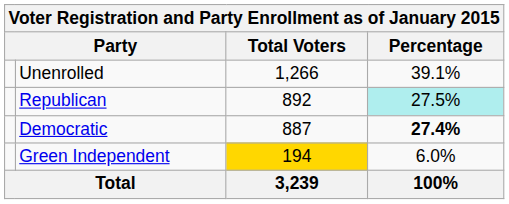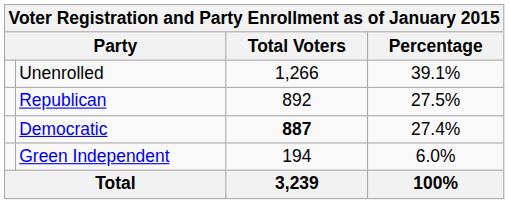(436, 101) paleturquoise background -> (436, 101) no background
(297, 128) normal -> (297, 128) bold
(436, 128) bold -> (436, 128) normal
(297, 156) gold background -> (297, 156) no background
